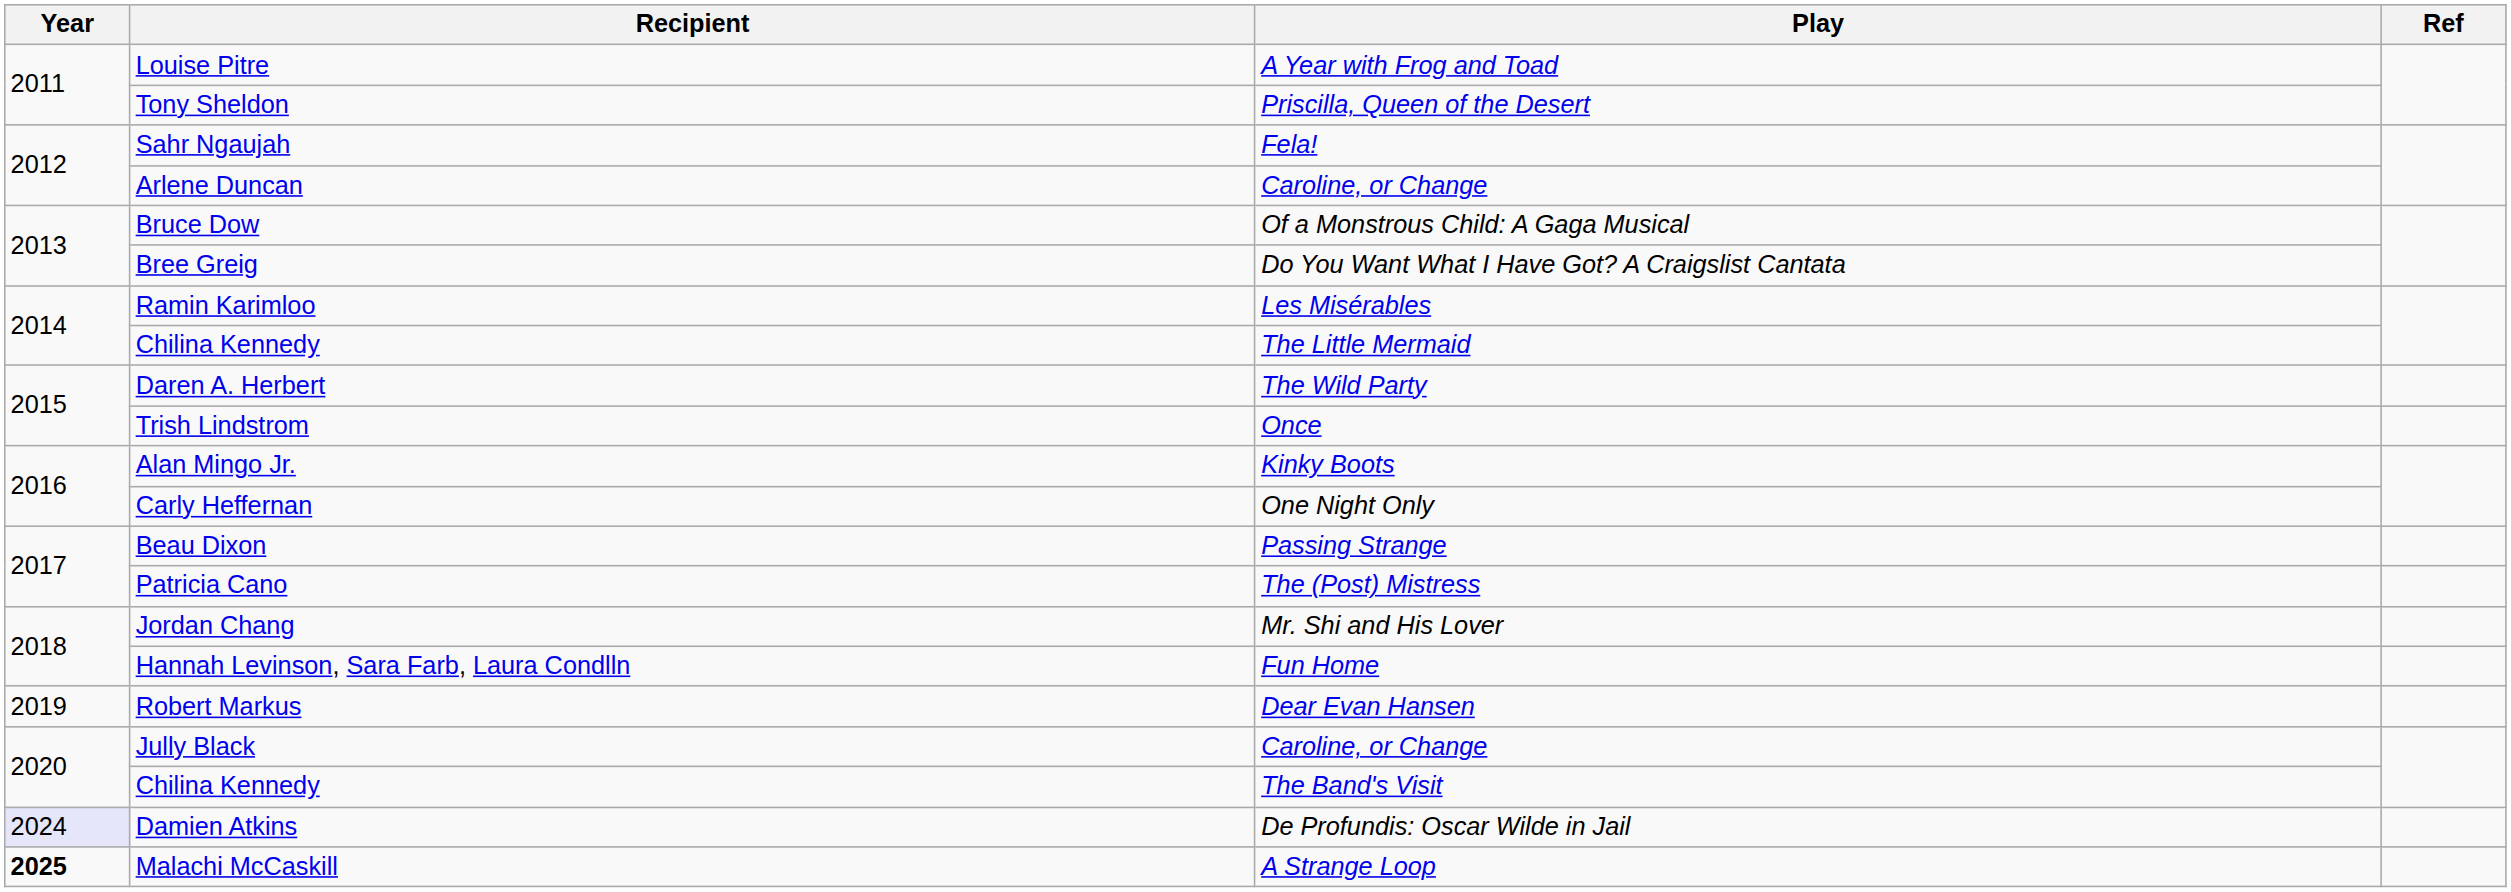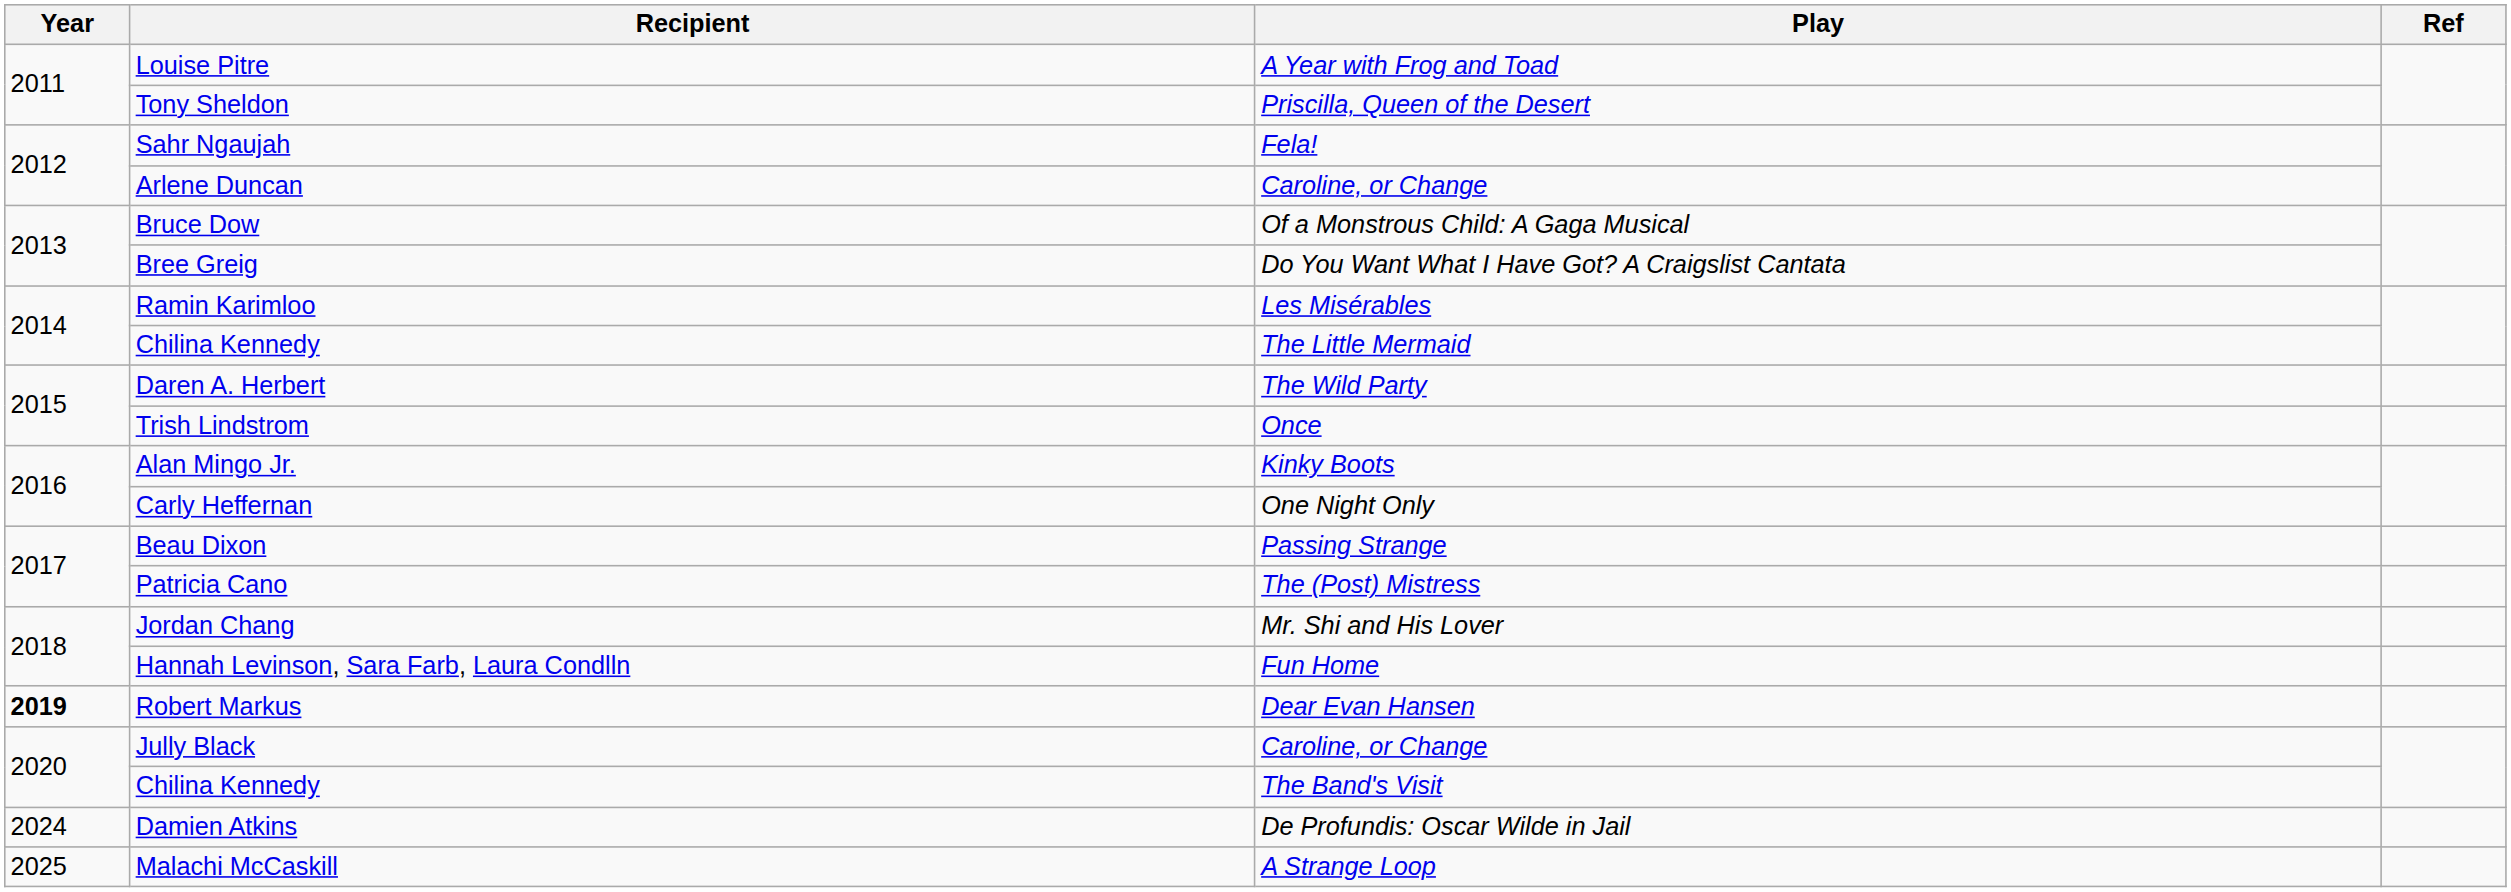(39, 706) normal -> (39, 706) bold
(39, 826) lavender background -> (39, 826) no background
(39, 866) bold -> (39, 866) normal
